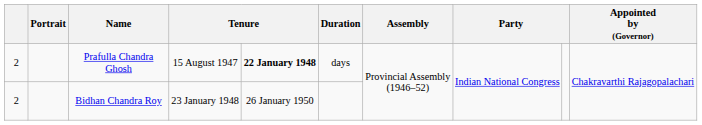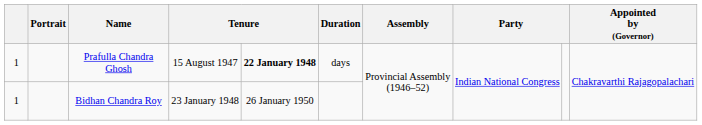(16, 62) 2 -> (16, 62) 1
(16, 101) 2 -> (16, 101) 1
